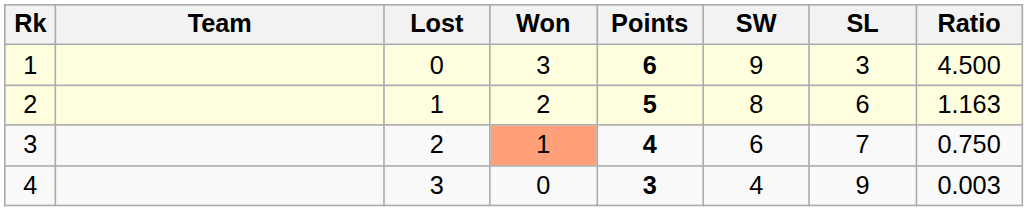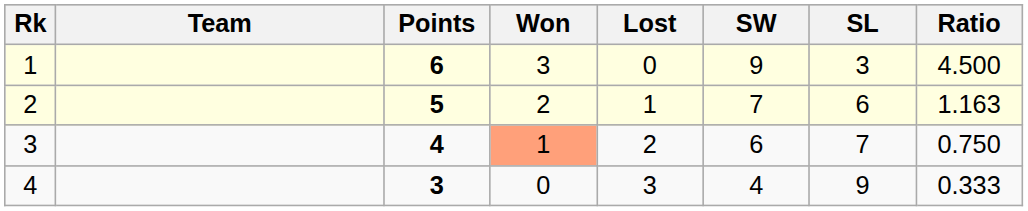columns swapped: (650, 24) <-> (437, 24)
(756, 104) 8 -> (756, 104) 7
(969, 184) 0.003 -> (969, 184) 0.333
